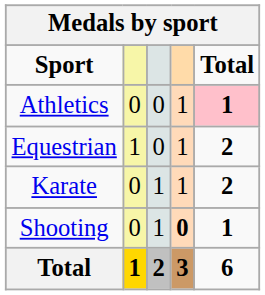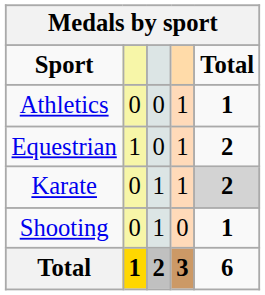(227, 105) pink background -> (227, 105) no background
(227, 186) no background -> (227, 186) lightgrey background
(183, 227) bold -> (183, 227) normal
